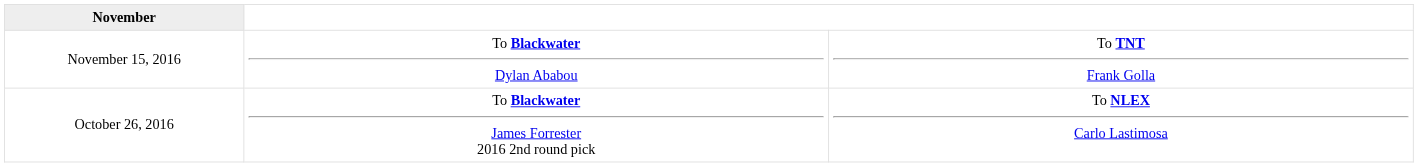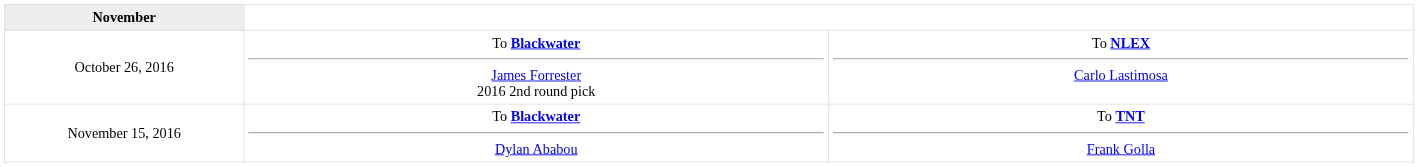rows swapped: (124, 125) <-> (124, 59)
